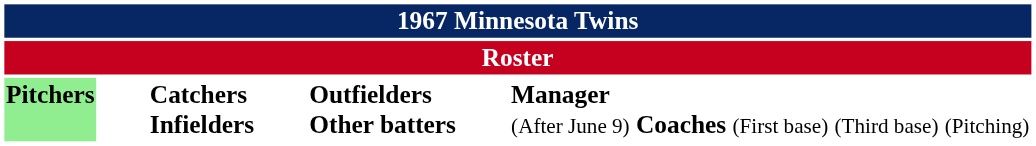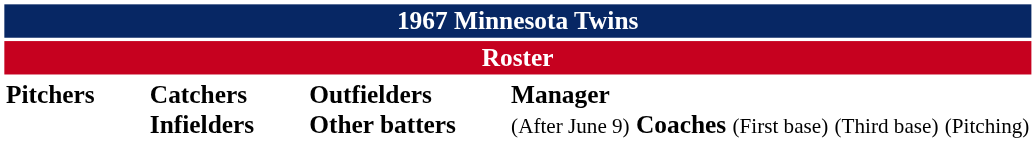(50, 94) lightgreen background -> (50, 94) no background
